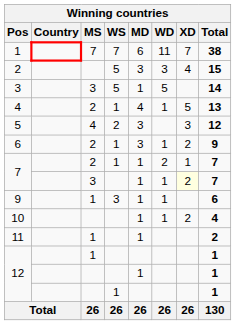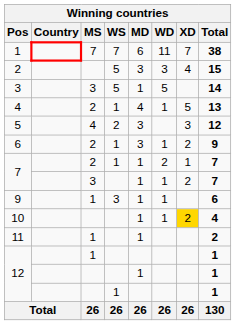(188, 181) lightyellow background -> (188, 181) no background
(188, 218) no background -> (188, 218) gold background
